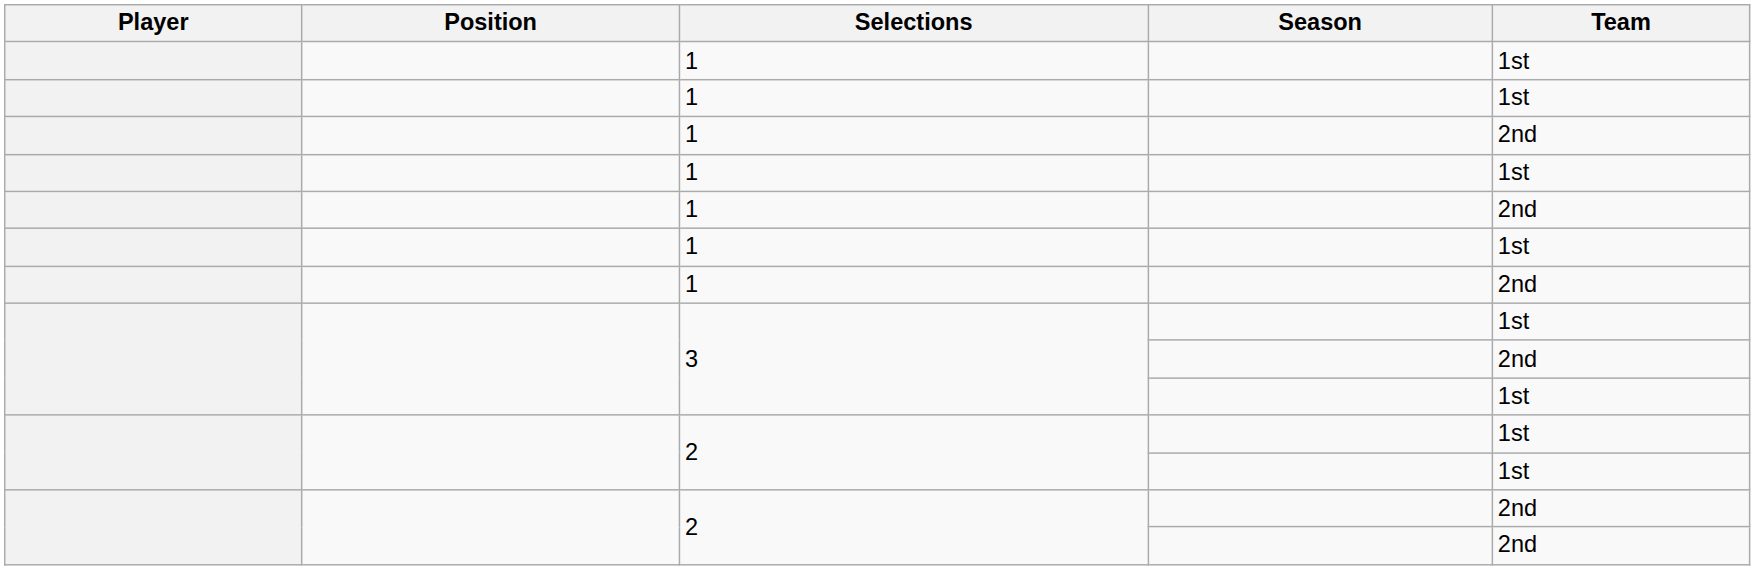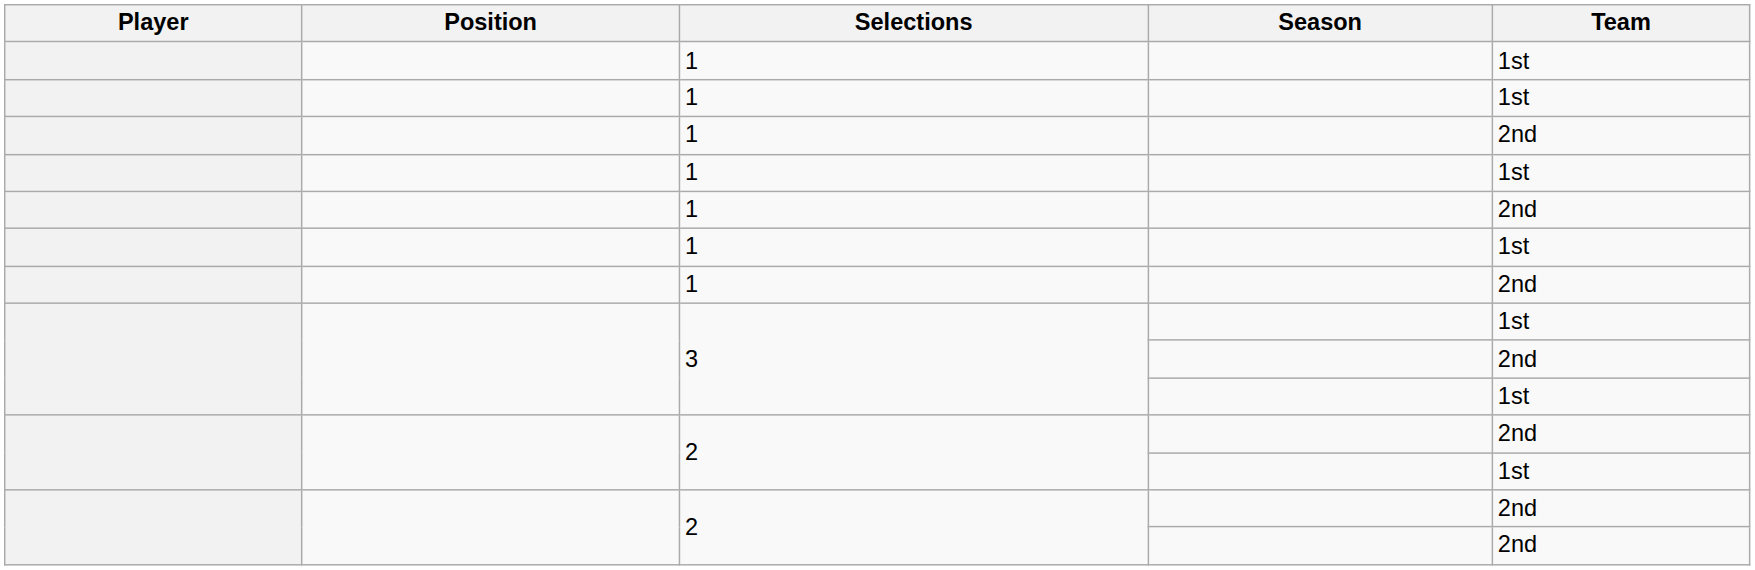(1514, 433) 1st -> (1517, 433) 2nd
